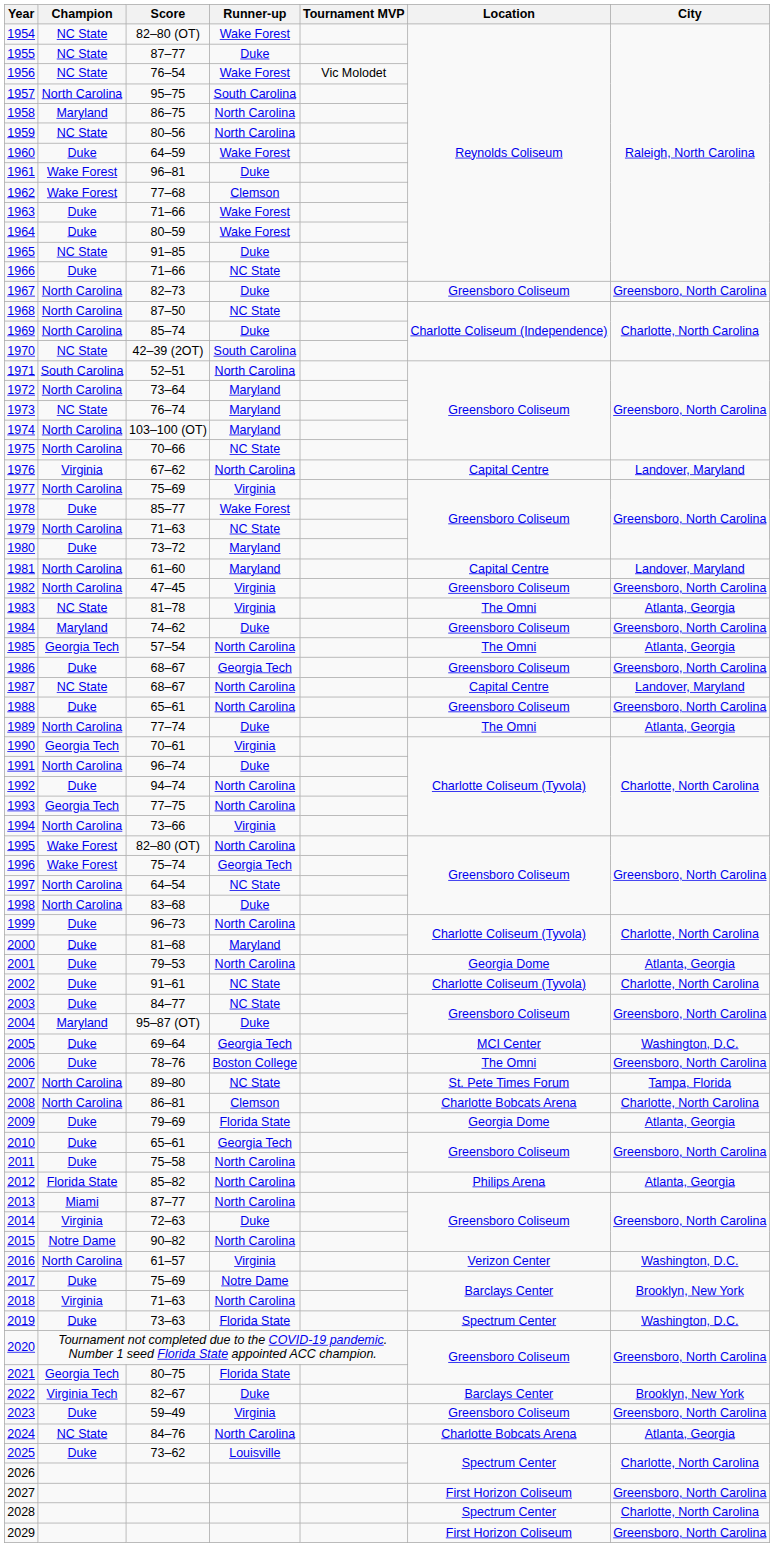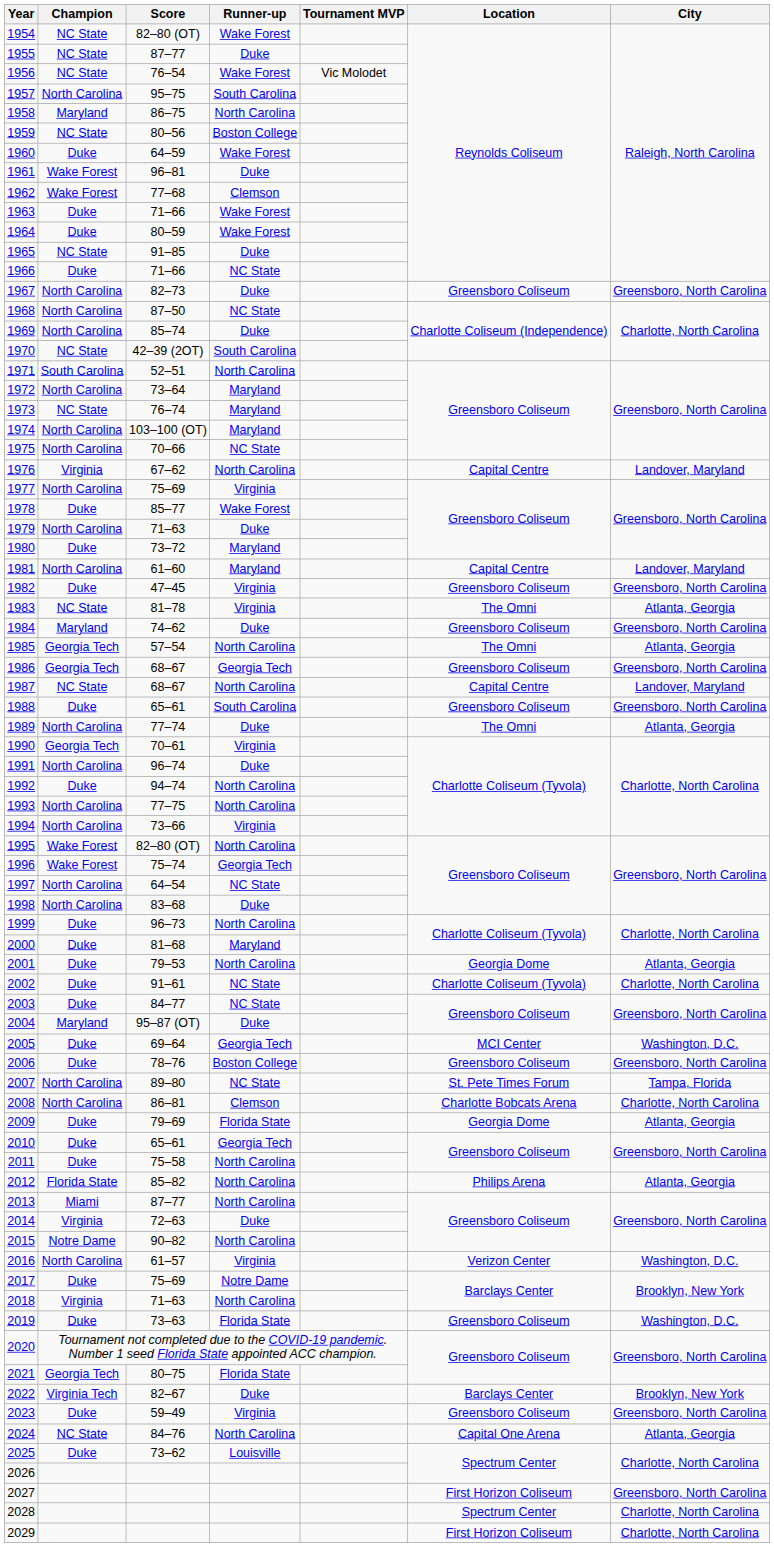(255, 133) North Carolina -> (255, 133) Boston College
(255, 529) NC State -> (255, 529) Duke
(82, 588) North Carolina -> (82, 588) Duke
(82, 667) Duke -> (82, 667) Georgia Tech
(255, 707) North Carolina -> (255, 707) South Carolina
(82, 806) Georgia Tech -> (82, 806) North Carolina
(509, 1063) The Omni -> (509, 1063) Greensboro Coliseum
(509, 1320) Spectrum Center -> (509, 1320) Greensboro Coliseum
(509, 1433) Charlotte Bobcats Arena -> (509, 1433) Capital One Arena
(690, 1532) Greensboro, North Carolina -> (690, 1532) Charlotte, North Carolina
